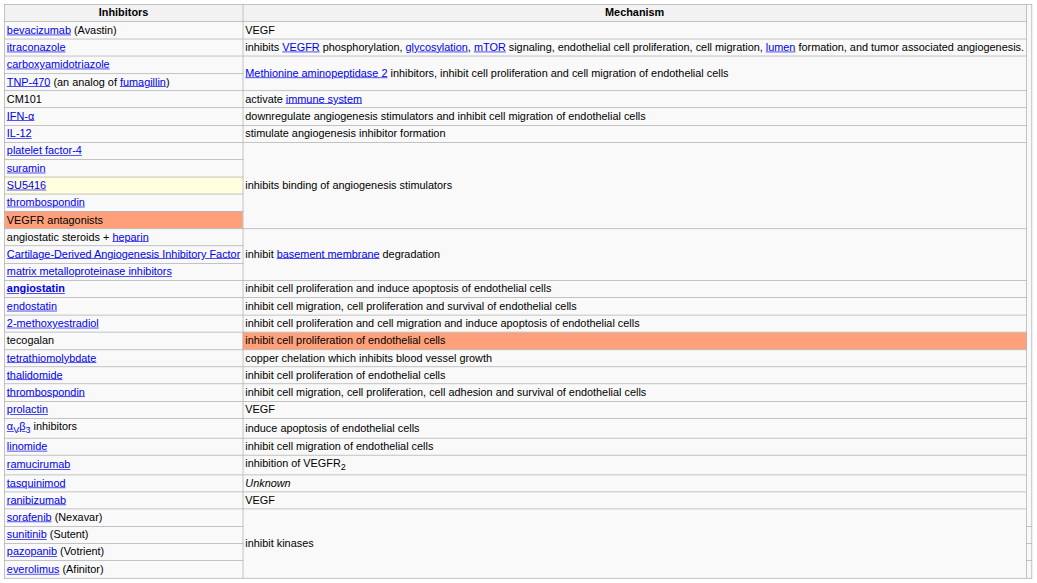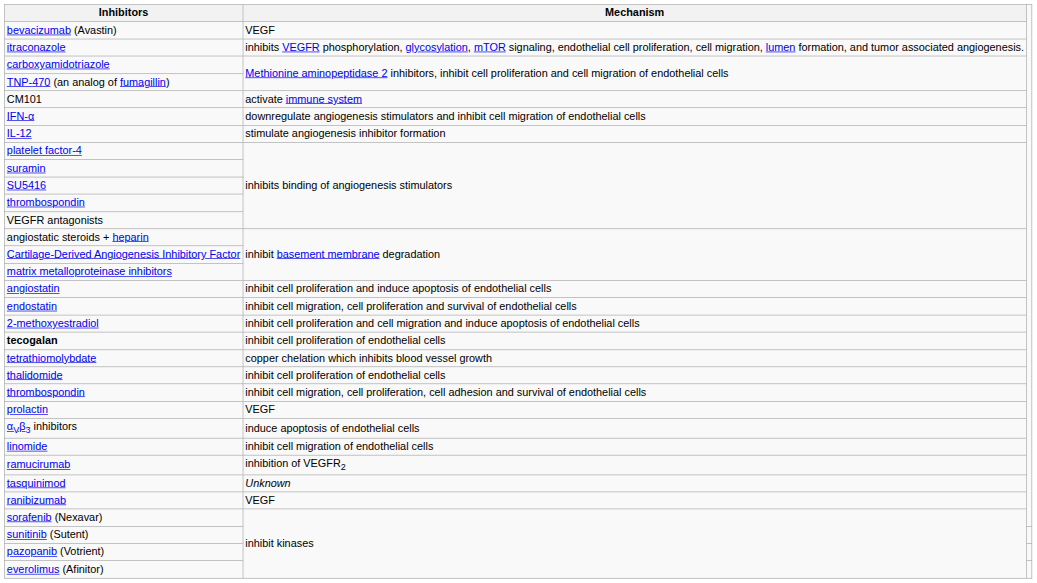(27, 185) lightyellow background -> (27, 185) no background
(55, 220) lightsalmon background -> (55, 220) no background
(36, 289) bold -> (33, 289) normal
(30, 340) normal -> (32, 340) bold
(345, 340) lightsalmon background -> (345, 340) no background
